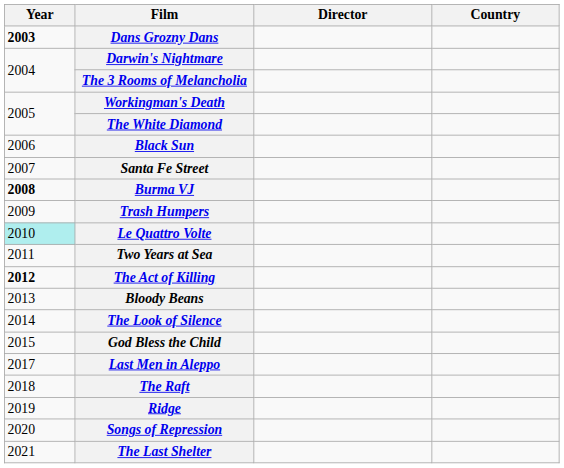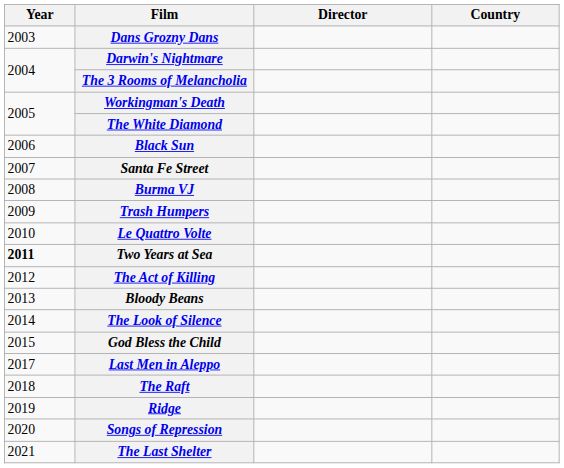(21, 37) bold -> (21, 37) normal
(21, 189) bold -> (21, 189) normal
(21, 233) paleturquoise background -> (21, 233) no background
(21, 255) normal -> (21, 255) bold
(21, 277) bold -> (21, 277) normal
